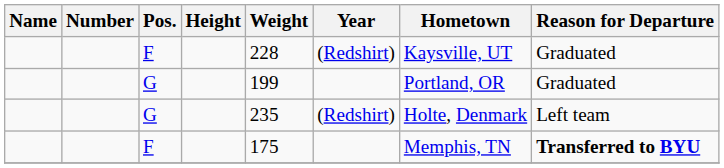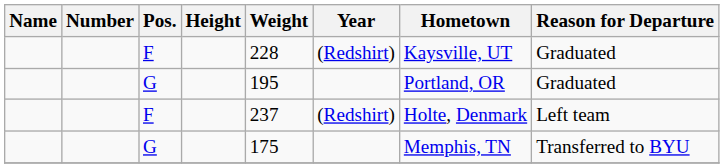(264, 83) 199 -> (264, 83) 195
(150, 115) G -> (148, 115) F
(264, 115) 235 -> (264, 115) 237
(148, 147) F -> (150, 147) G
(618, 147) bold -> (613, 147) normal
